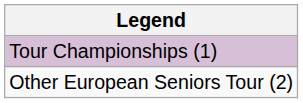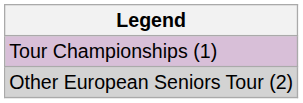(151, 82) no background -> (151, 82) lightgrey background
